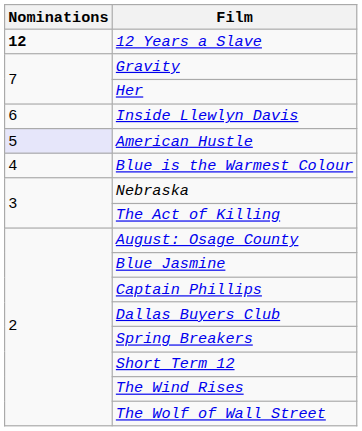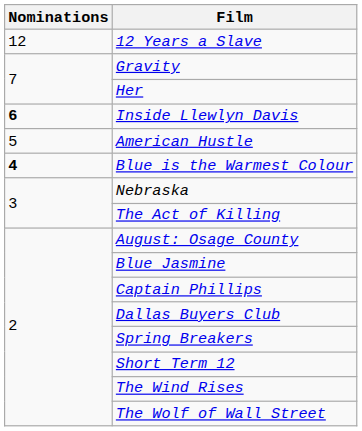(17, 42) bold -> (17, 42) normal
(13, 116) normal -> (13, 116) bold
(13, 141) lavender background -> (13, 141) no background
(13, 166) normal -> (13, 166) bold
